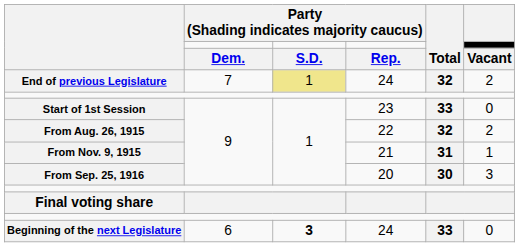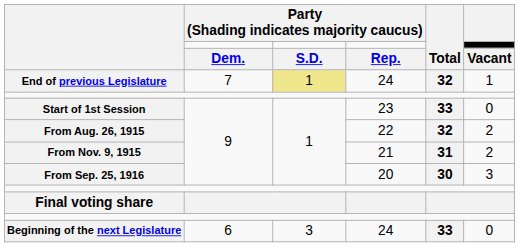(489, 80) 2 -> (489, 80) 1
(489, 152) 1 -> (489, 152) 2
(309, 230) bold -> (309, 230) normal
